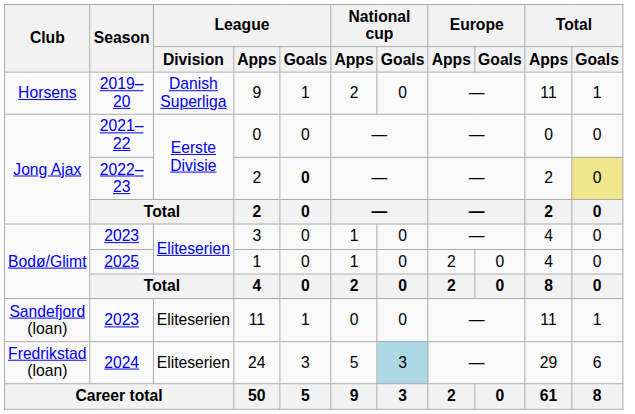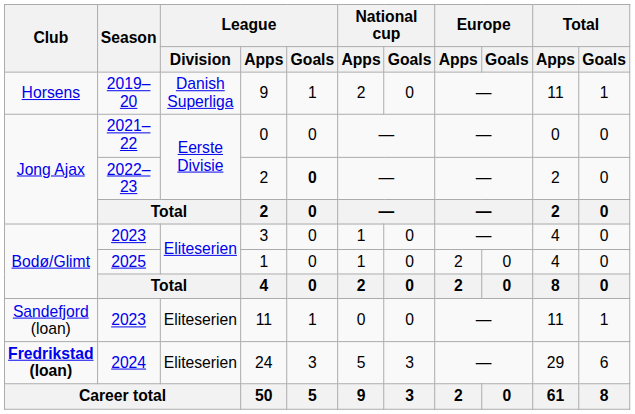(597, 178) khaki background -> (604, 178) no background
(47, 362) normal -> (51, 362) bold
(403, 362) lightblue background -> (410, 362) no background
